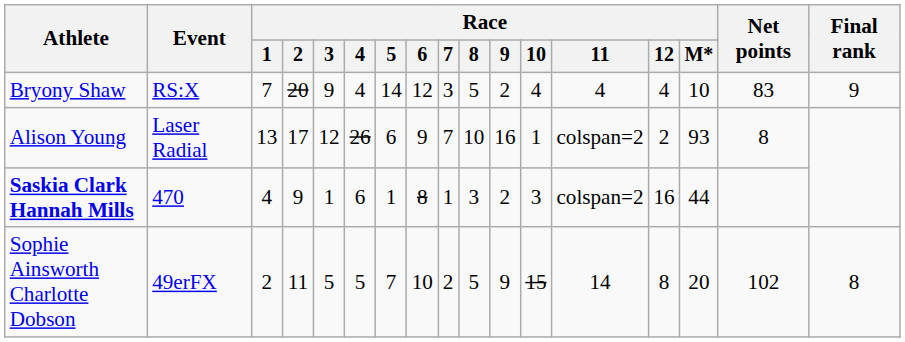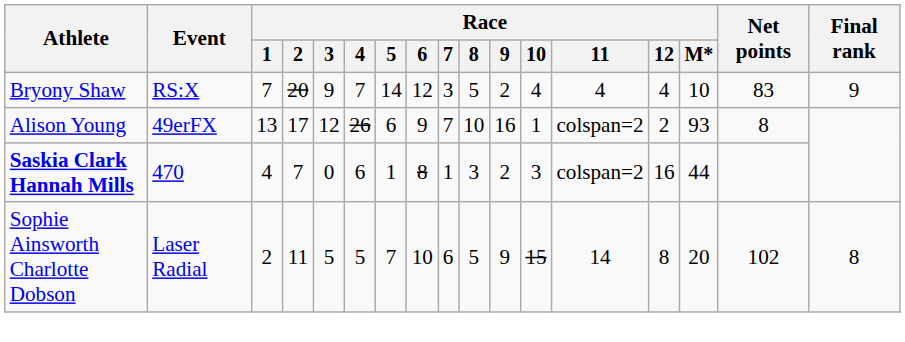(360, 90) 4 -> (360, 90) 7
(180, 137) Laser Radial -> (185, 125) 49erFX
(298, 197) 9 -> (298, 172) 7
(329, 197) 1 -> (329, 172) 0
(185, 282) 49erFX -> (180, 257) Laser Radial
(448, 282) 2 -> (448, 257) 6
